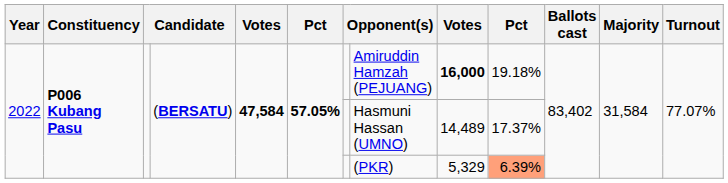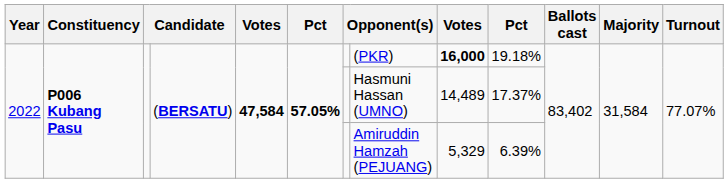(393, 72) Amiruddin Hamzah (PEJUANG) -> (373, 55) (PKR)
(373, 167) (PKR) -> (393, 151) Amiruddin Hamzah (PEJUANG)
(520, 167) lightsalmon background -> (520, 151) no background
